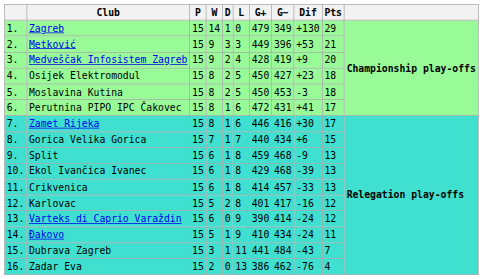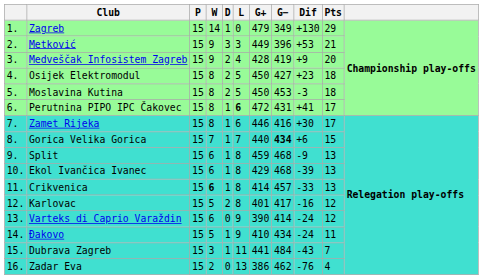(238, 108) normal -> (238, 108) bold
(283, 139) normal -> (283, 139) bold
(211, 187) normal -> (211, 187) bold
